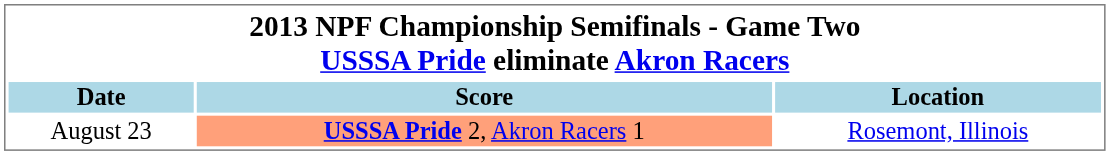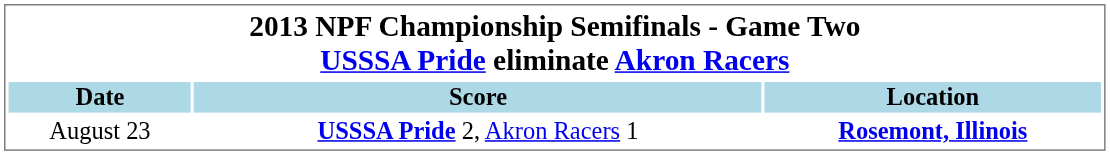(484, 130) lightsalmon background -> (478, 130) no background
(938, 130) normal -> (933, 130) bold
